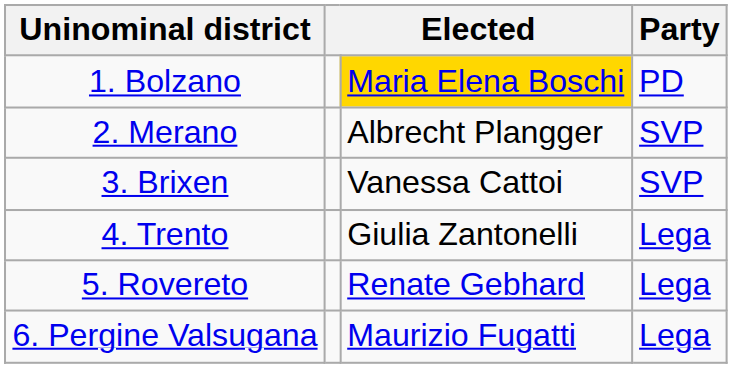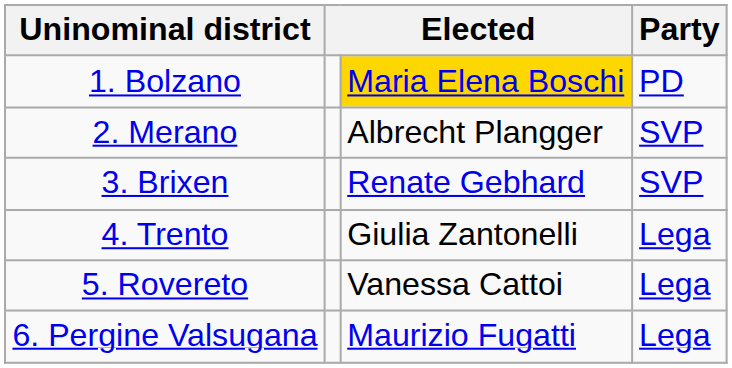(455, 183) Vanessa Cattoi -> (466, 183) Renate Gebhard
(466, 285) Renate Gebhard -> (455, 285) Vanessa Cattoi
